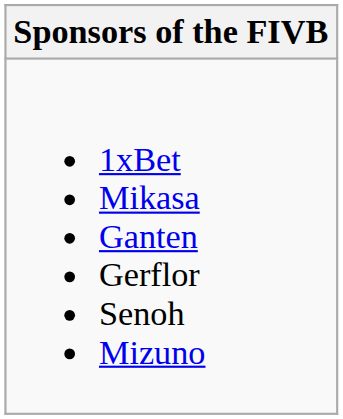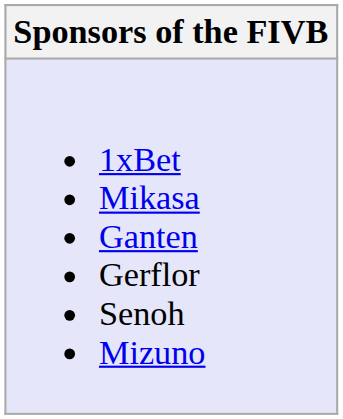(171, 256) no background -> (171, 256) lavender background
